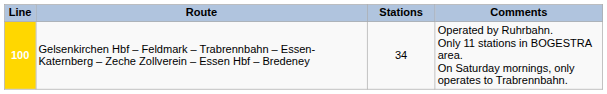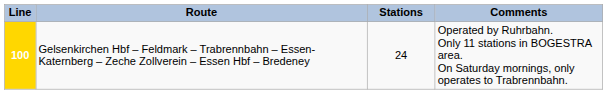(401, 55) 34 -> (401, 55) 24
